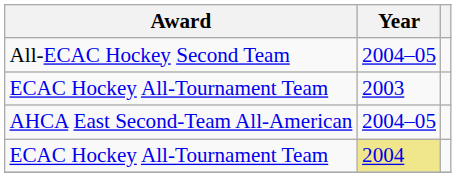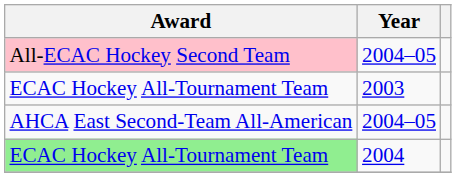(150, 54) no background -> (150, 54) pink background
(169, 155) no background -> (169, 155) lightgreen background
(383, 155) khaki background -> (383, 155) no background
